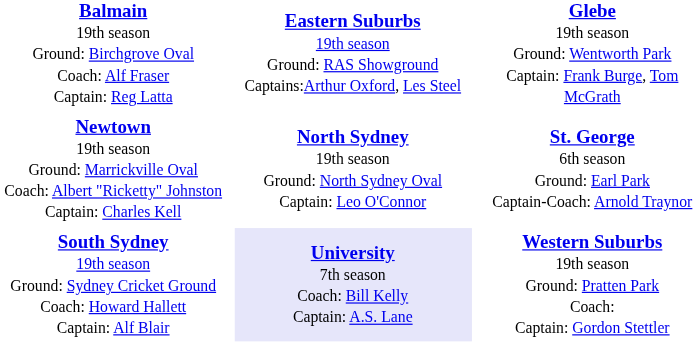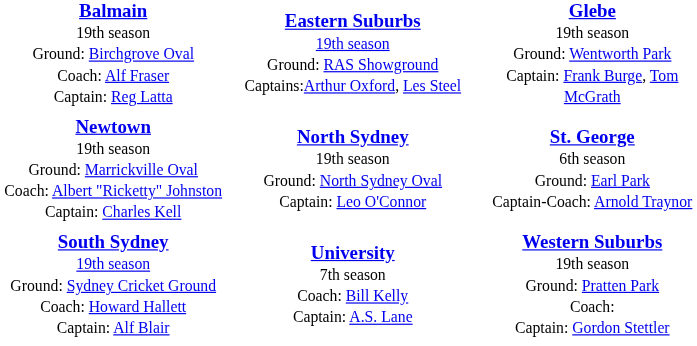(353, 284) lavender background -> (353, 284) no background
